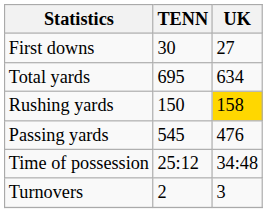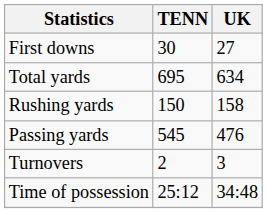(230, 105) gold background -> (230, 105) no background
rows swapped: (46, 192) <-> (79, 163)
